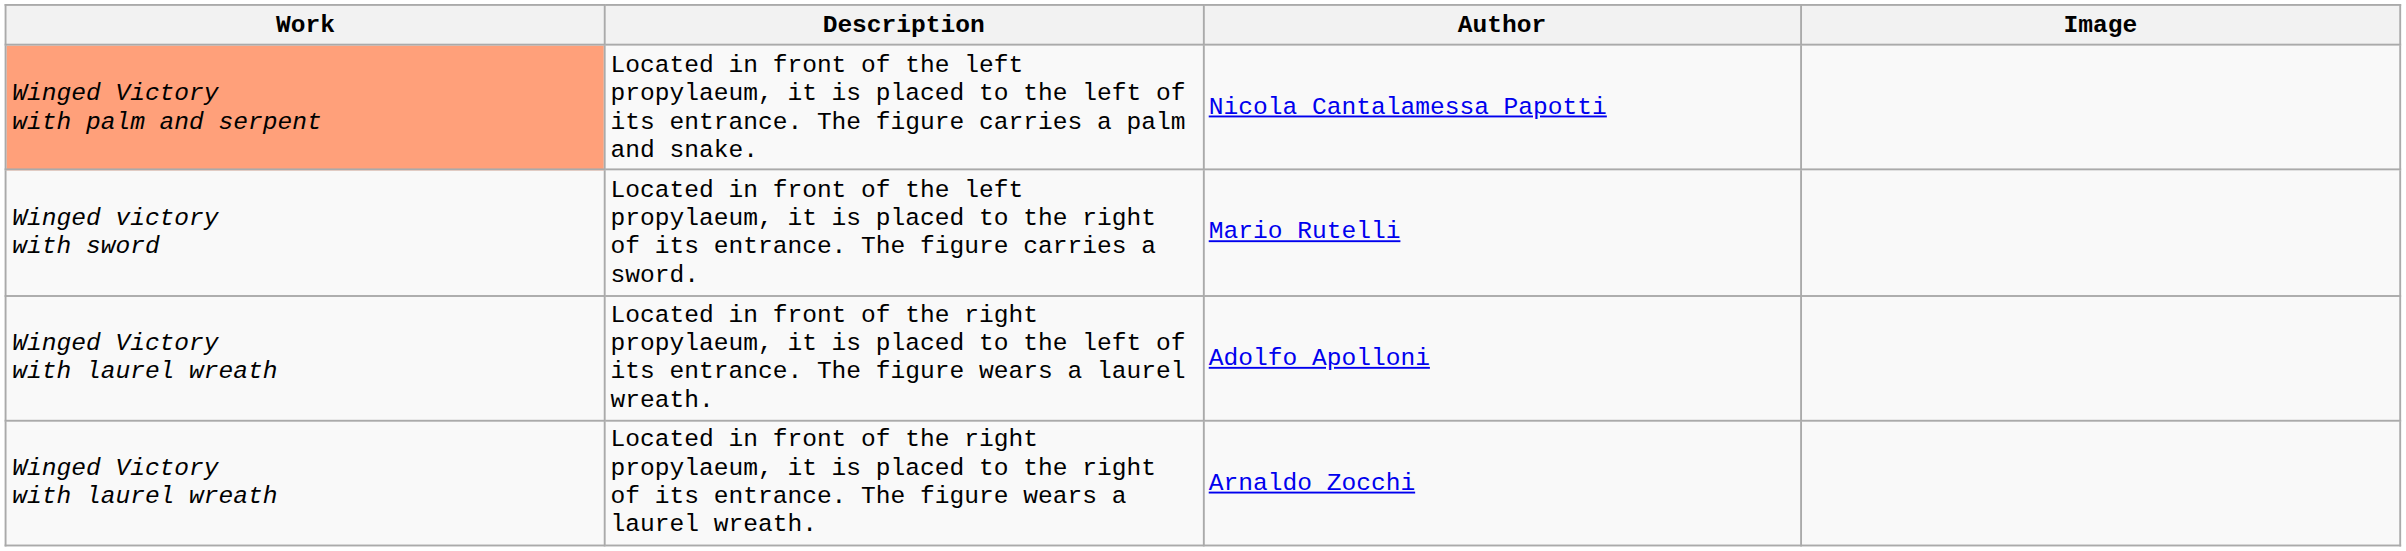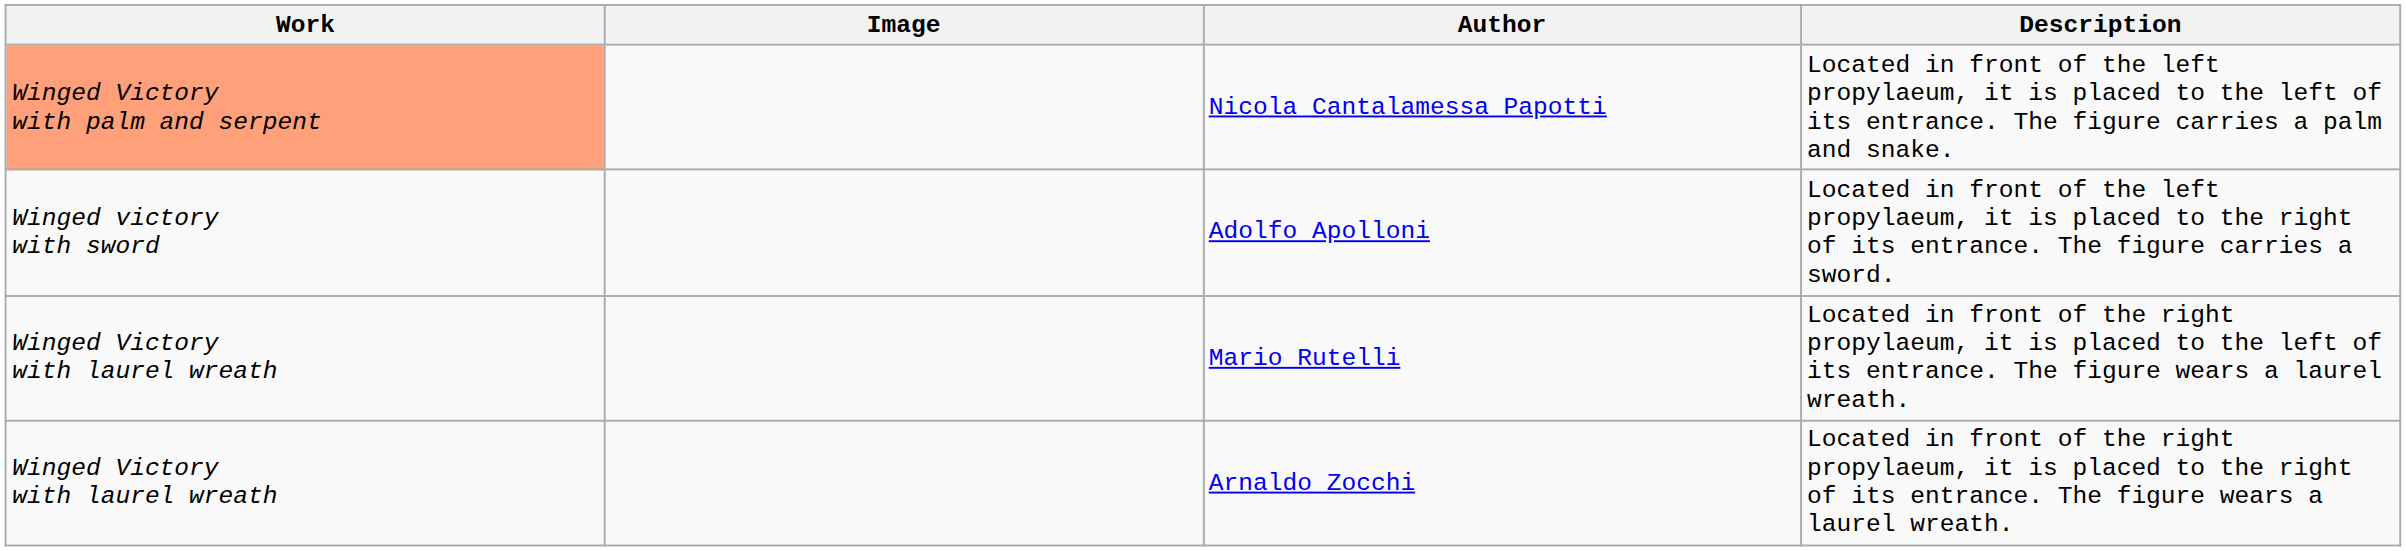columns swapped: (904, 25) <-> (2100, 25)
(1305, 233) Mario Rutelli -> (1319, 233) Adolfo Apolloni
(1319, 358) Adolfo Apolloni -> (1305, 358) Mario Rutelli
